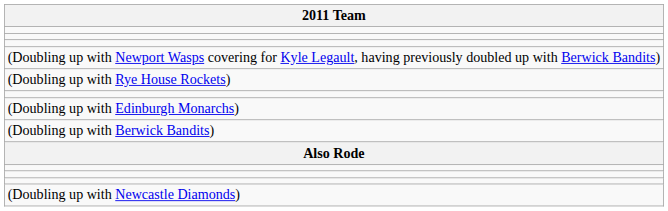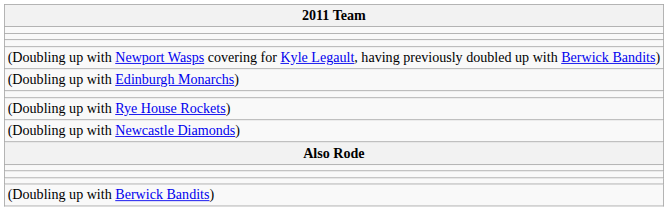(119, 79) (Doubling up with Rye House Rockets) -> (123, 79) (Doubling up with Edinburgh Monarchs)
(123, 108) (Doubling up with Edinburgh Monarchs) -> (119, 108) (Doubling up with Rye House Rockets)
(111, 130) (Doubling up with Berwick Bandits) -> (124, 130) (Doubling up with Newcastle Diamonds)
(124, 195) (Doubling up with Newcastle Diamonds) -> (111, 195) (Doubling up with Berwick Bandits)
